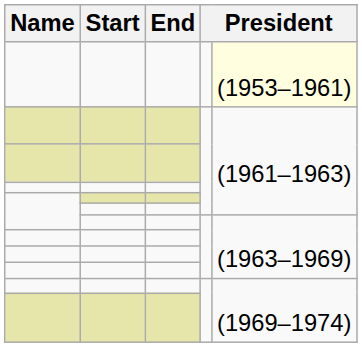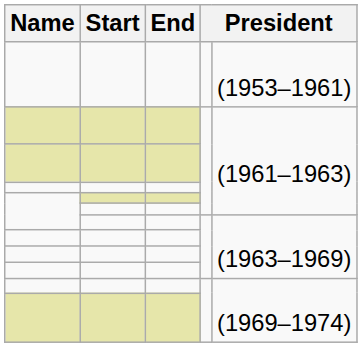(284, 87) lightyellow background -> (284, 87) no background
